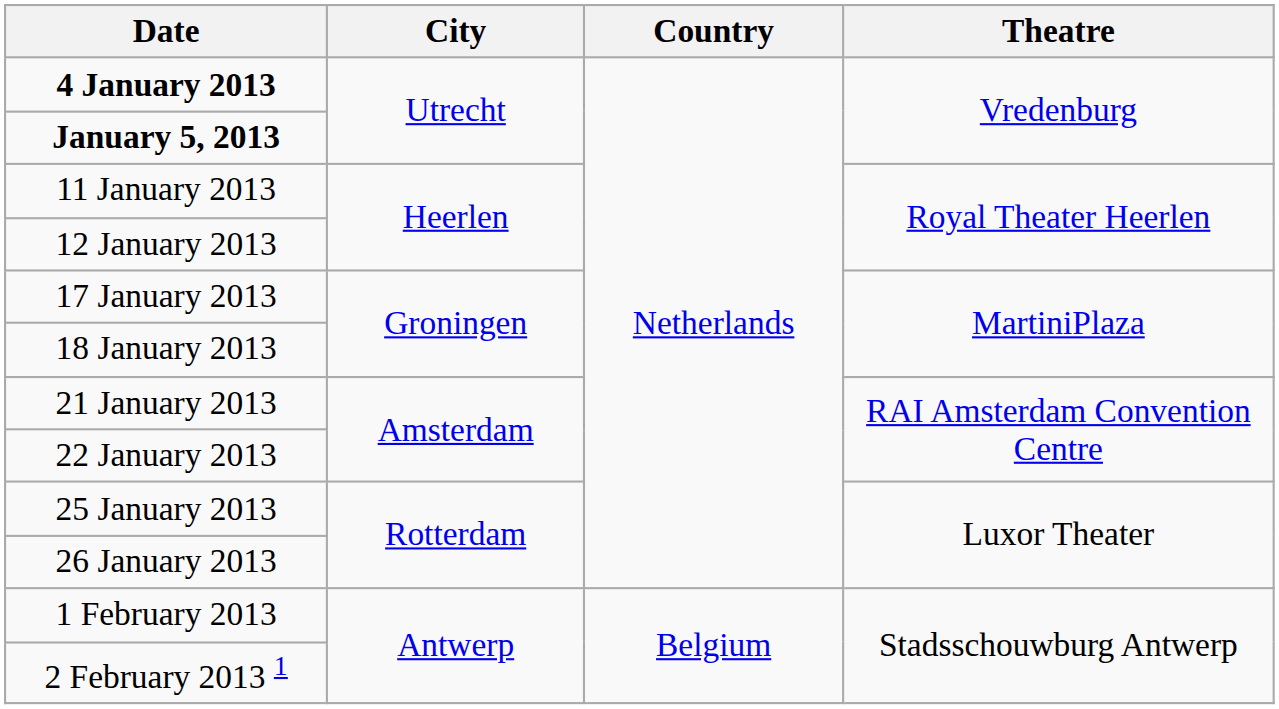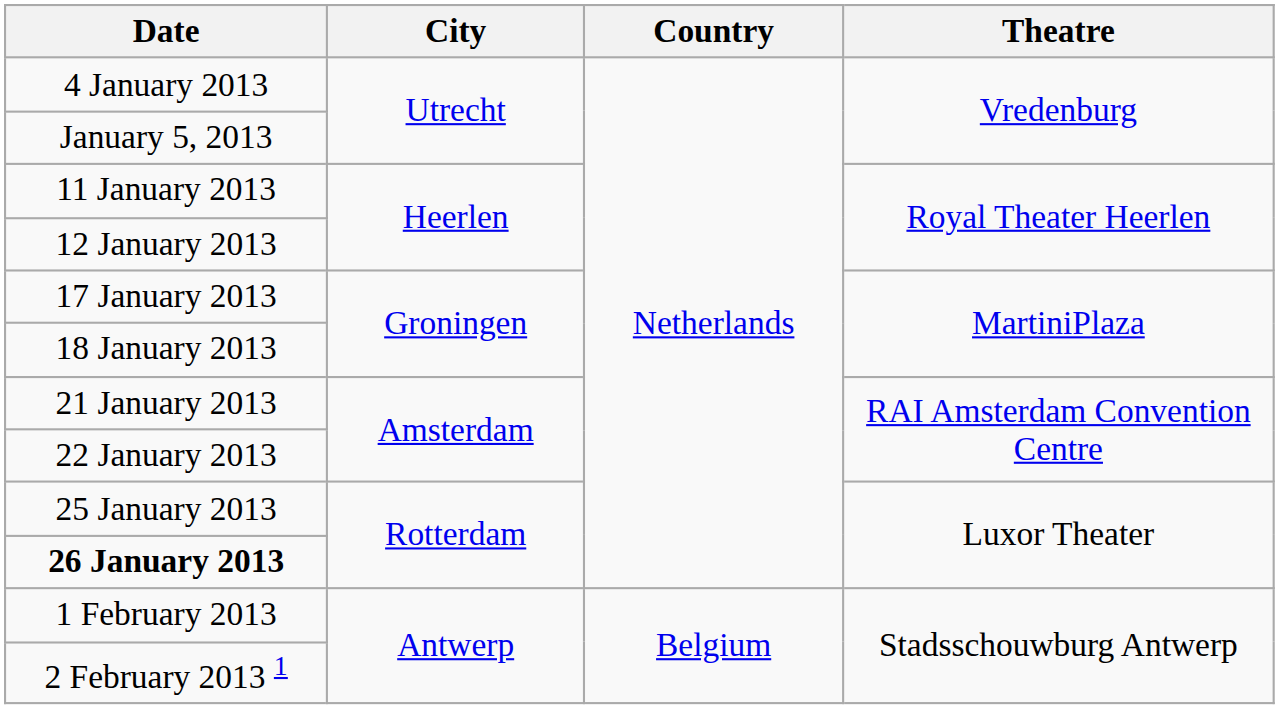(166, 84) bold -> (166, 84) normal
(166, 137) bold -> (166, 137) normal
(166, 561) normal -> (166, 561) bold
